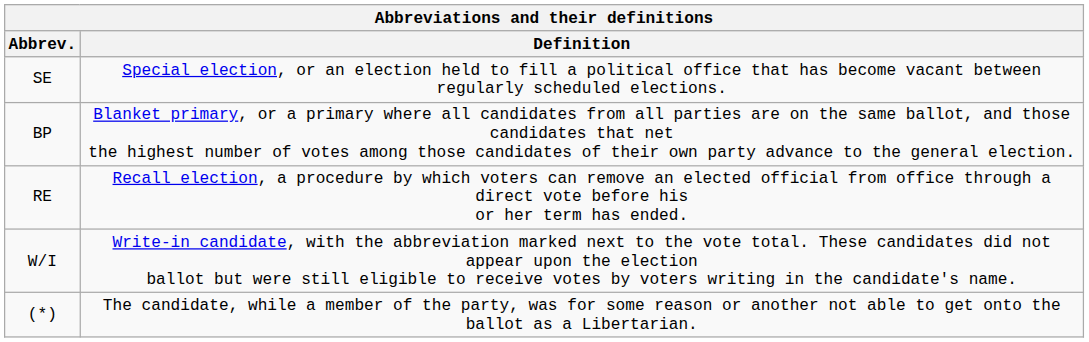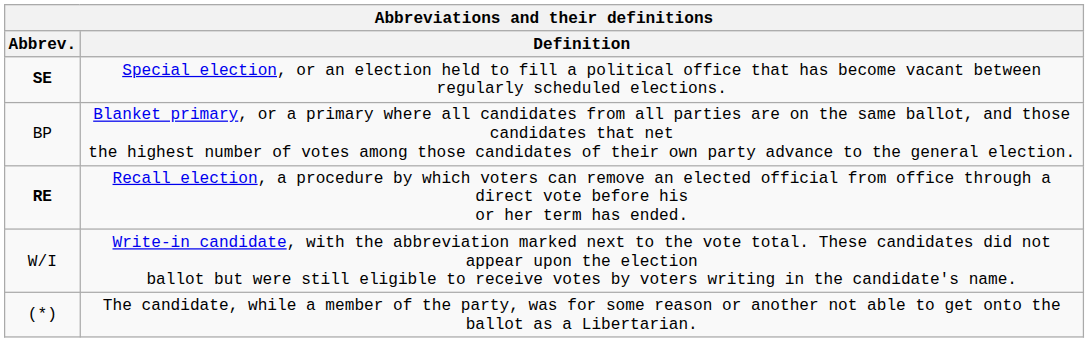(42, 80) normal -> (42, 80) bold
(42, 197) normal -> (42, 197) bold
